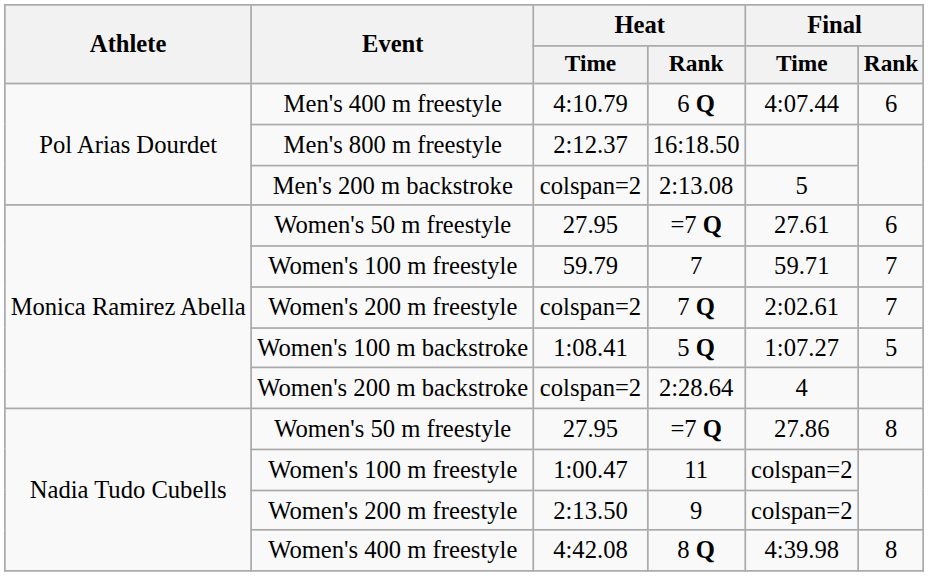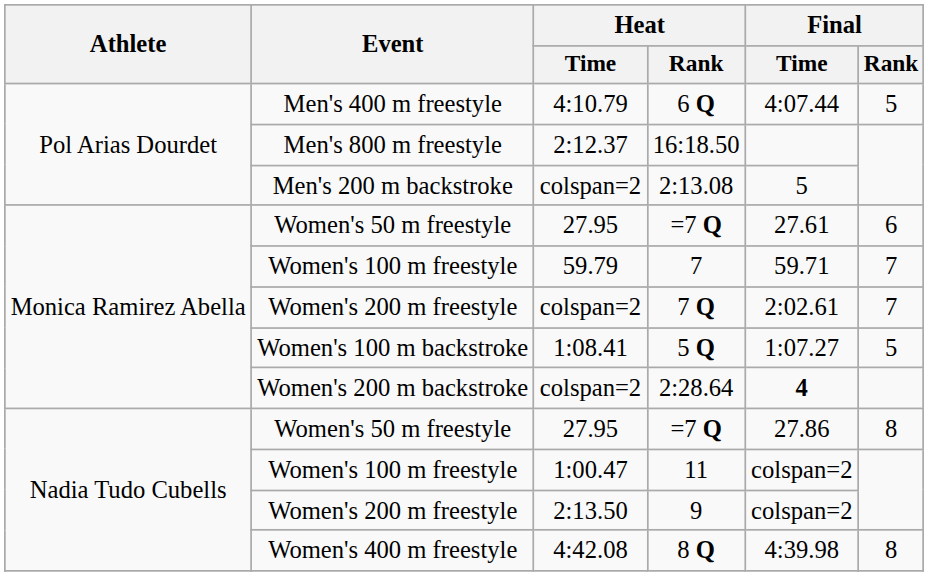(891, 104) 6 -> (891, 104) 5
(802, 388) normal -> (802, 388) bold
